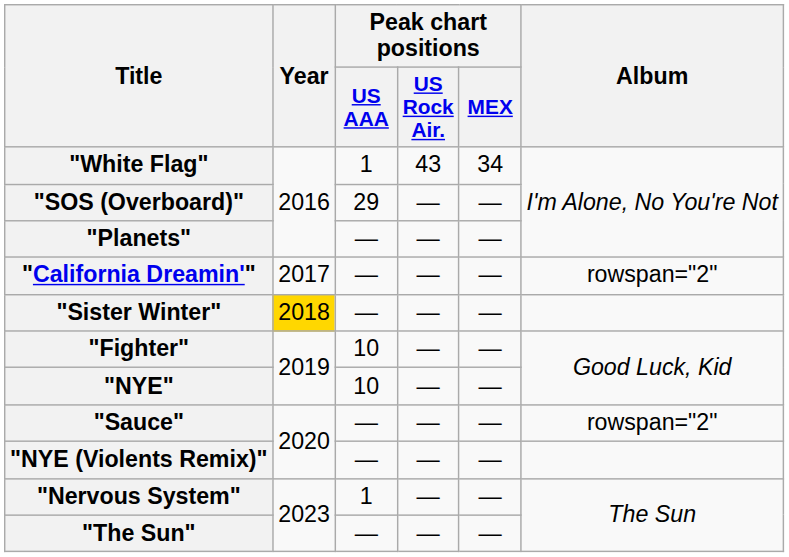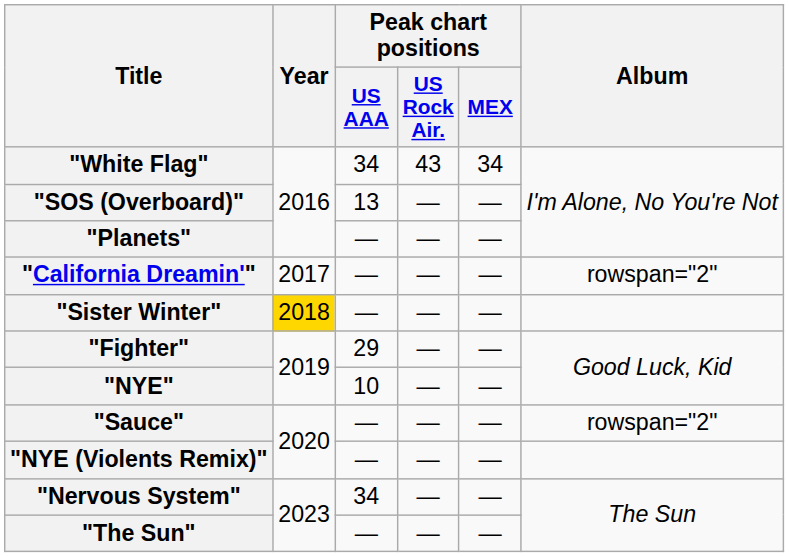(366, 165) 1 -> (366, 165) 34
(366, 201) 29 -> (366, 201) 13
(366, 349) 10 -> (366, 349) 29
(366, 496) 1 -> (366, 496) 34
